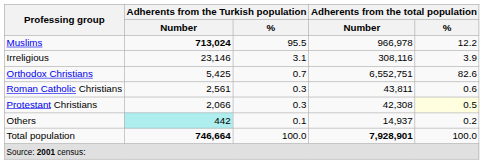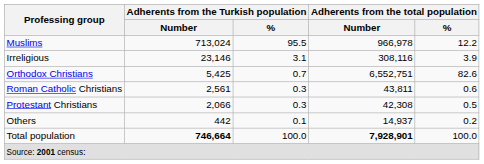(213, 43) bold -> (213, 43) normal
(470, 105) lightyellow background -> (470, 105) no background
(222, 120) paleturquoise background -> (222, 120) no background
